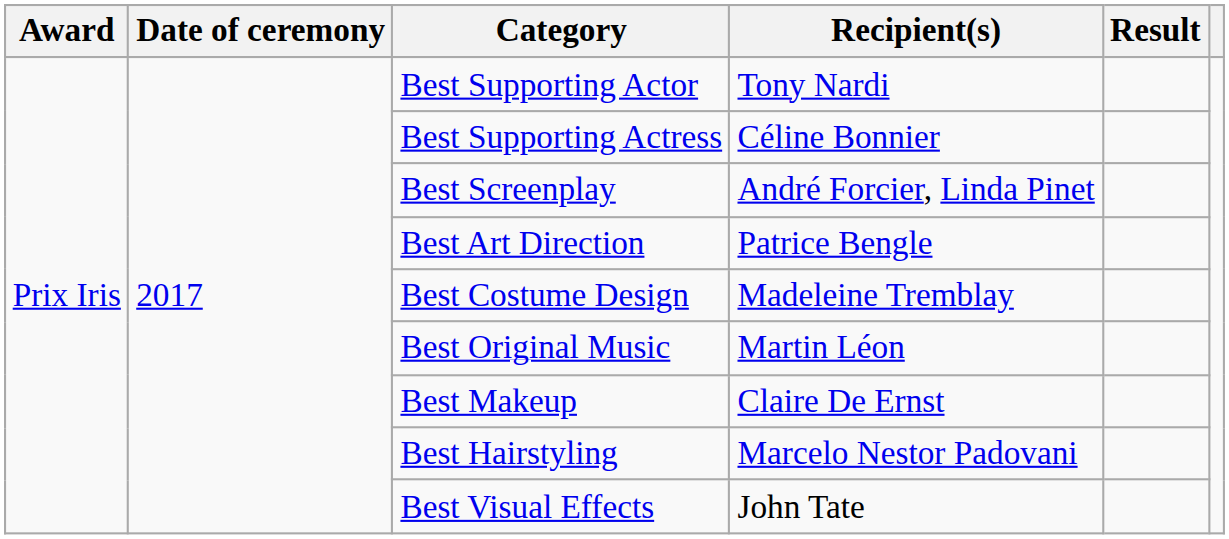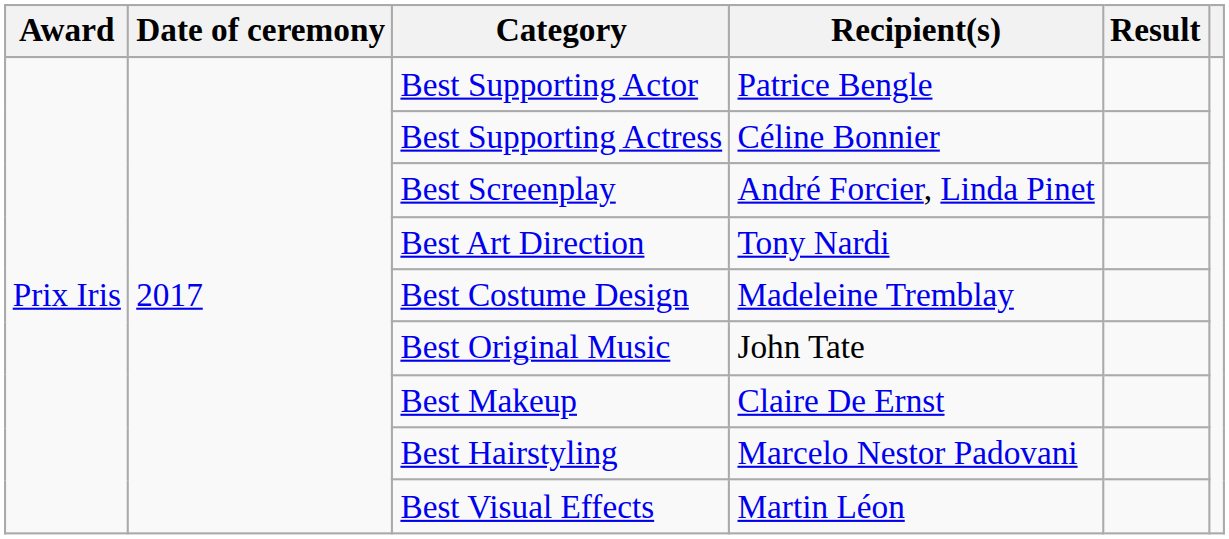(814, 83) Tony Nardi -> (835, 83) Patrice Bengle
(835, 242) Patrice Bengle -> (814, 242) Tony Nardi
(821, 347) Martin Léon -> (801, 347) John Tate
(801, 505) John Tate -> (821, 505) Martin Léon
